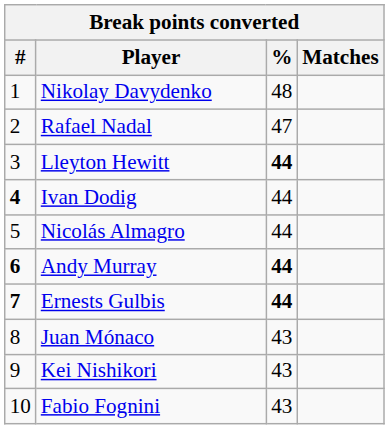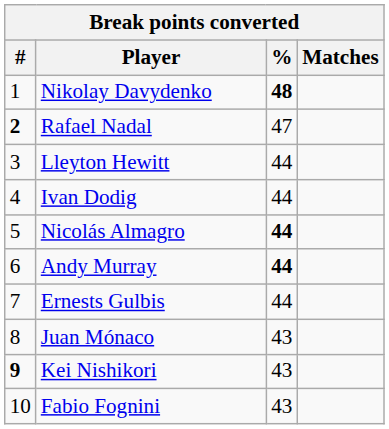(282, 92) normal -> (282, 92) bold
(15, 127) normal -> (15, 127) bold
(282, 161) bold -> (282, 161) normal
(15, 196) bold -> (15, 196) normal
(282, 231) normal -> (282, 231) bold
(15, 266) bold -> (15, 266) normal
(15, 301) bold -> (15, 301) normal
(282, 301) bold -> (282, 301) normal
(15, 371) normal -> (15, 371) bold
